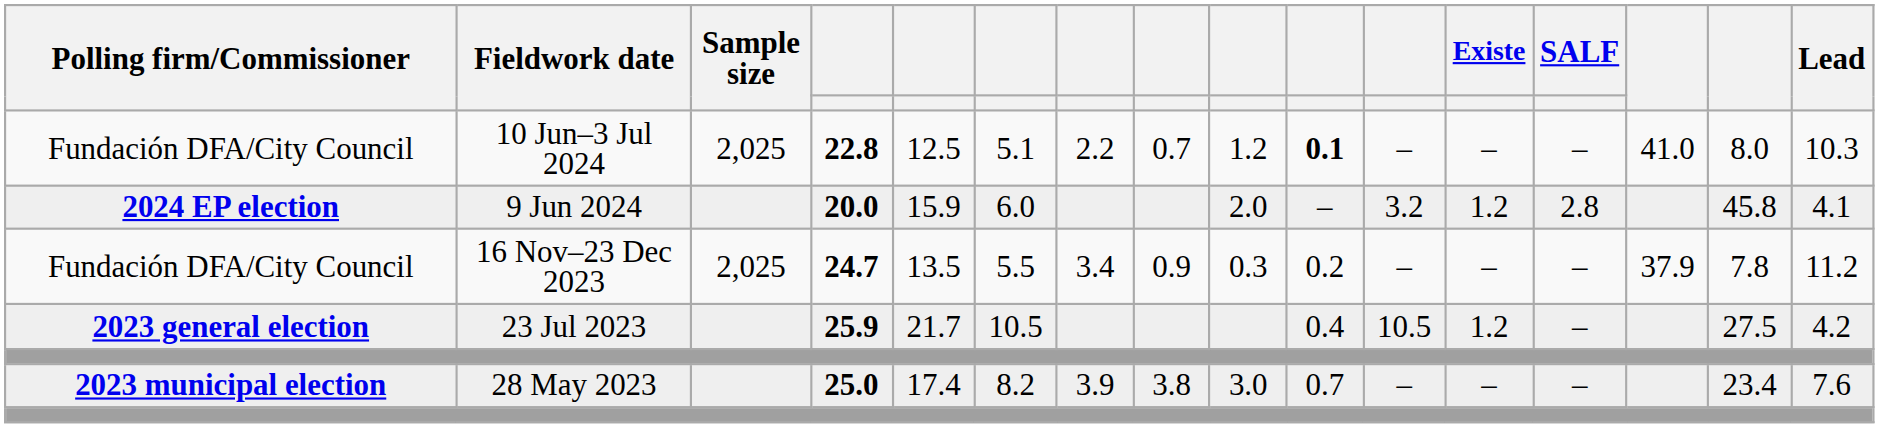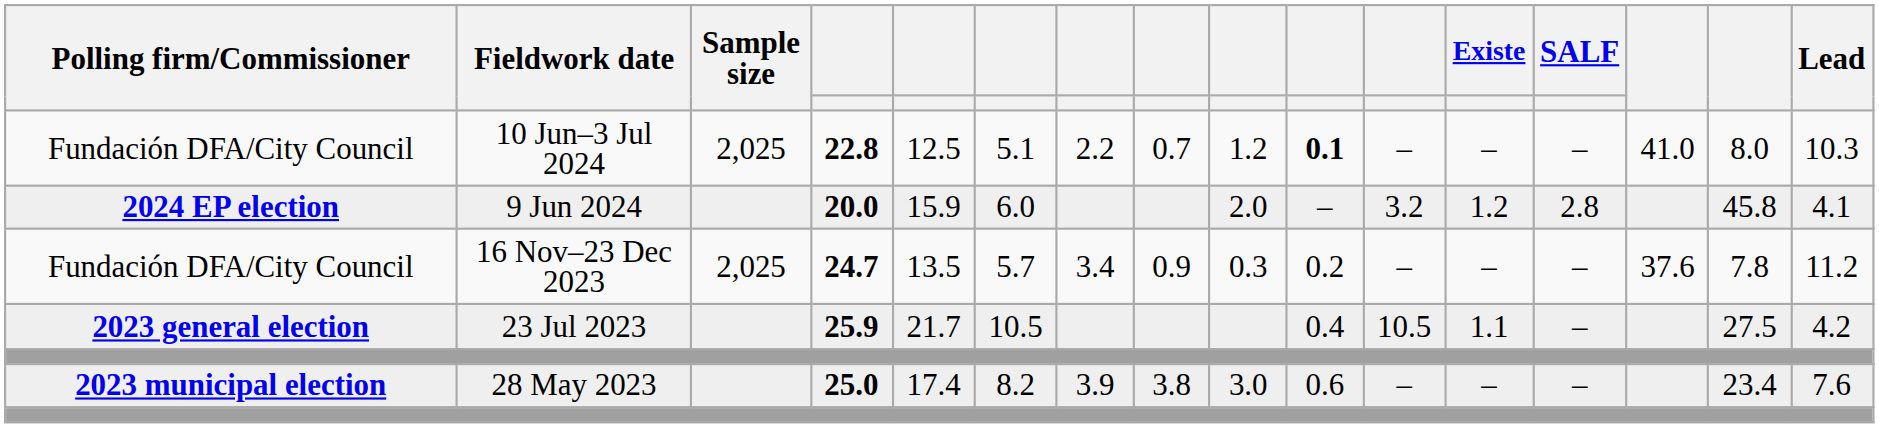(1016, 267) 5.5 -> (1016, 267) 5.7
(1668, 267) 37.9 -> (1668, 267) 37.6
(1489, 327) 1.2 -> (1489, 327) 1.1
(1325, 386) 0.7 -> (1325, 386) 0.6
